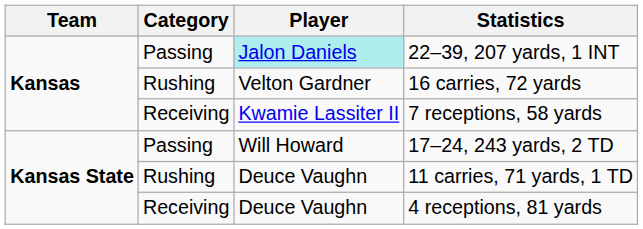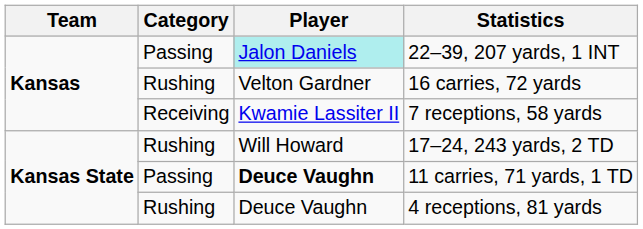(178, 145) Passing -> (179, 145) Rushing
(179, 176) Rushing -> (178, 176) Passing
(303, 176) normal -> (306, 176) bold
(186, 208) Receiving -> (179, 208) Rushing
